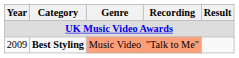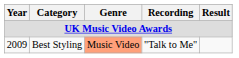(58, 45) bold -> (57, 45) normal
(172, 45) lightsalmon background -> (171, 45) no background
